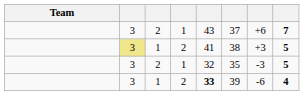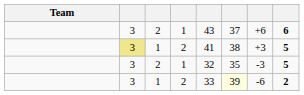(286, 30) 7 -> (286, 30) 6
(209, 82) bold -> (209, 82) normal
(235, 82) no background -> (235, 82) lightyellow background
(286, 82) 4 -> (286, 82) 2
